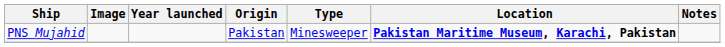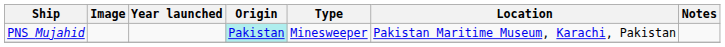(256, 33) no background -> (256, 33) paleturquoise background
(525, 33) bold -> (525, 33) normal
